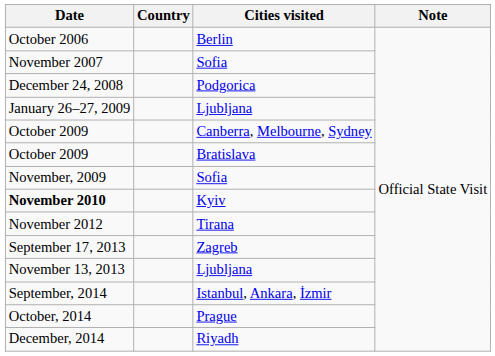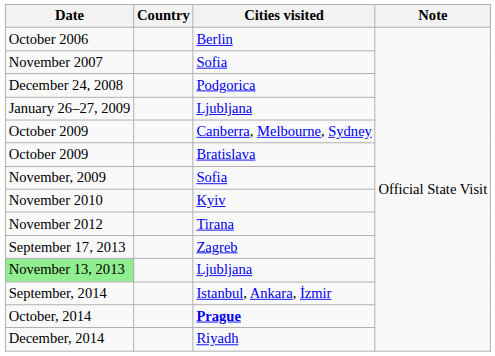(57, 200) bold -> (56, 200) normal
(67, 270) no background -> (67, 270) lightgreen background
(217, 316) normal -> (219, 316) bold
